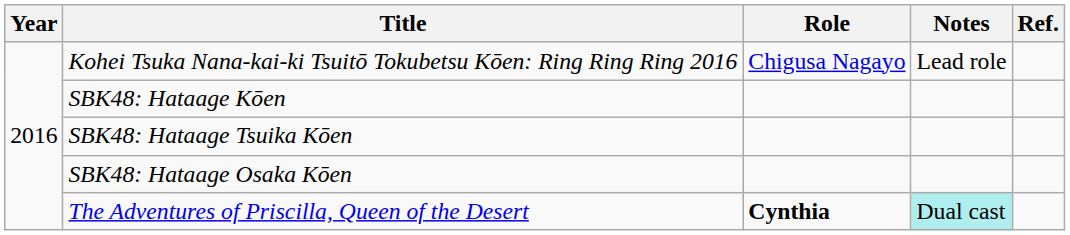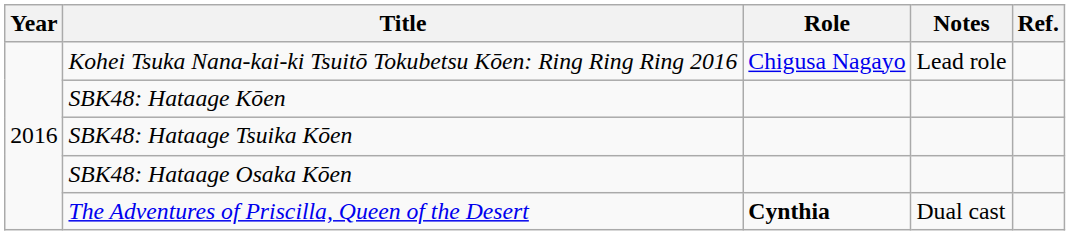(961, 211) paleturquoise background -> (961, 211) no background
